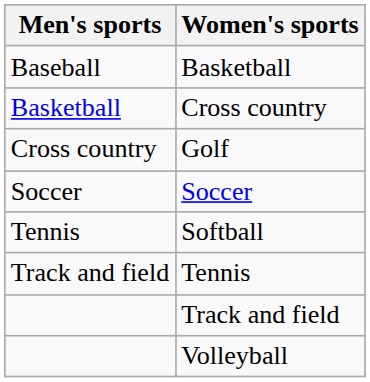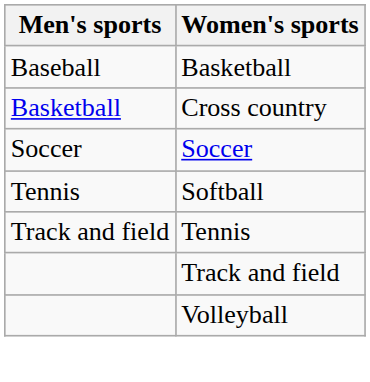- row: (205, 149)
